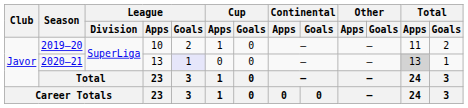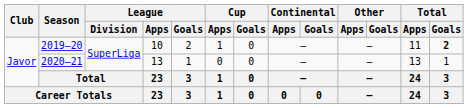(446, 45) normal -> (446, 45) bold
(188, 62) lavender background -> (188, 62) no background
(415, 62) lightgrey background -> (415, 62) no background
